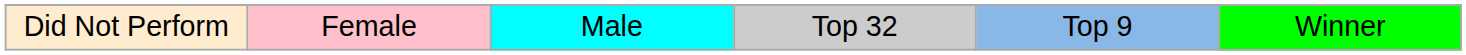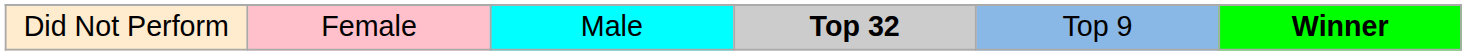(855, 27) normal -> (855, 27) bold
(1340, 27) normal -> (1340, 27) bold
